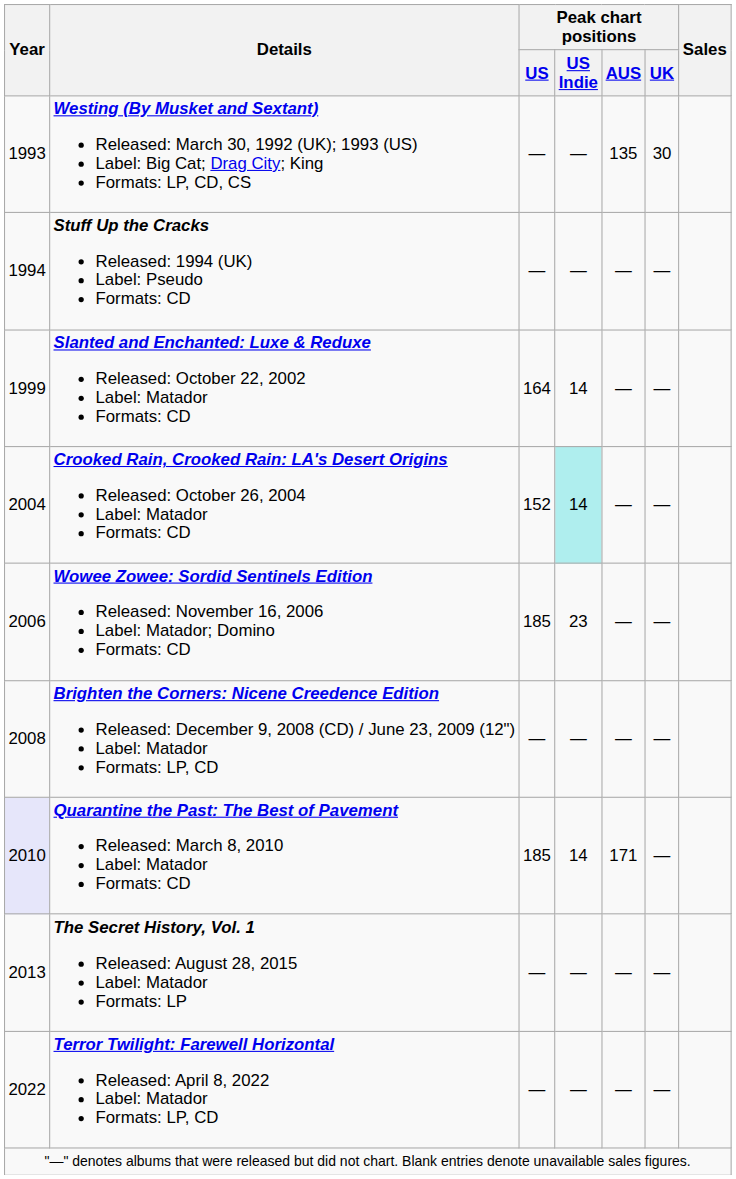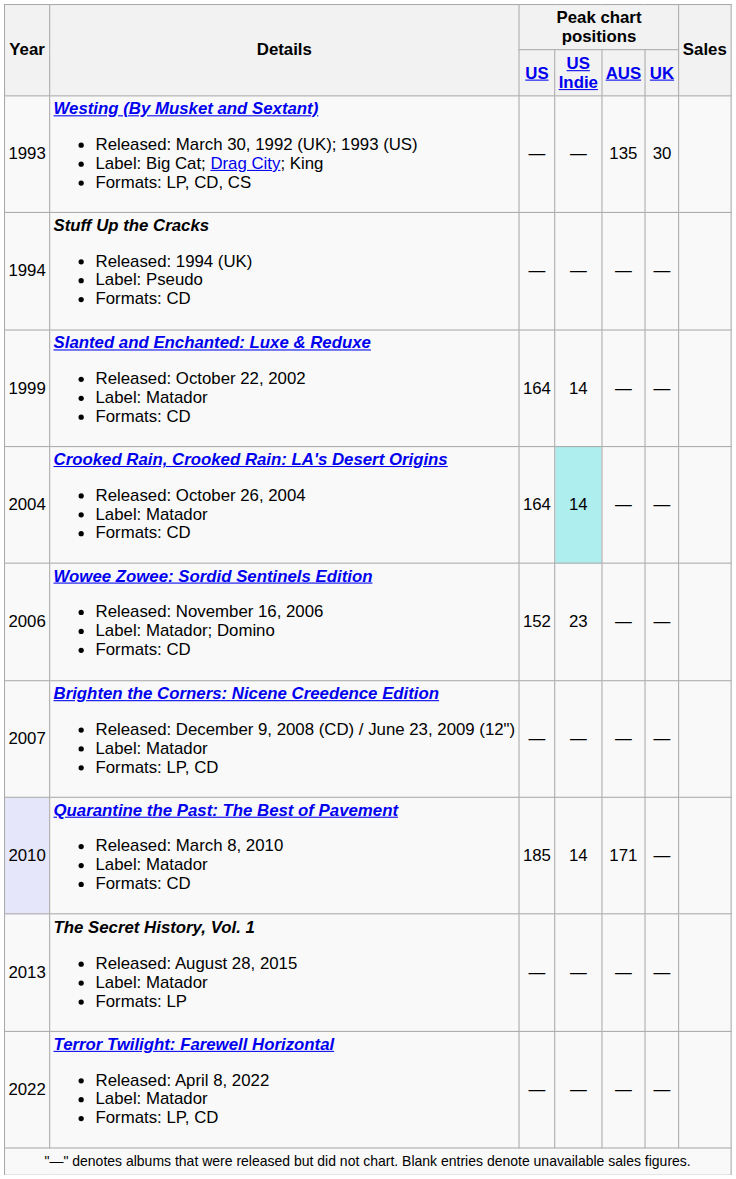(537, 504) 152 -> (537, 504) 164
(537, 621) 185 -> (537, 621) 152
(27, 738) 2008 -> (27, 738) 2007
